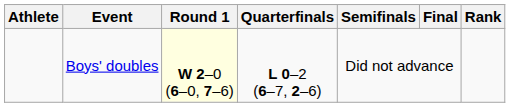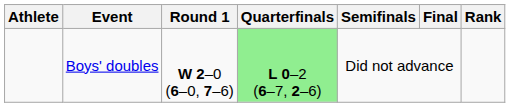(200, 82) lightyellow background -> (200, 82) no background
(287, 82) no background -> (287, 82) lightgreen background
